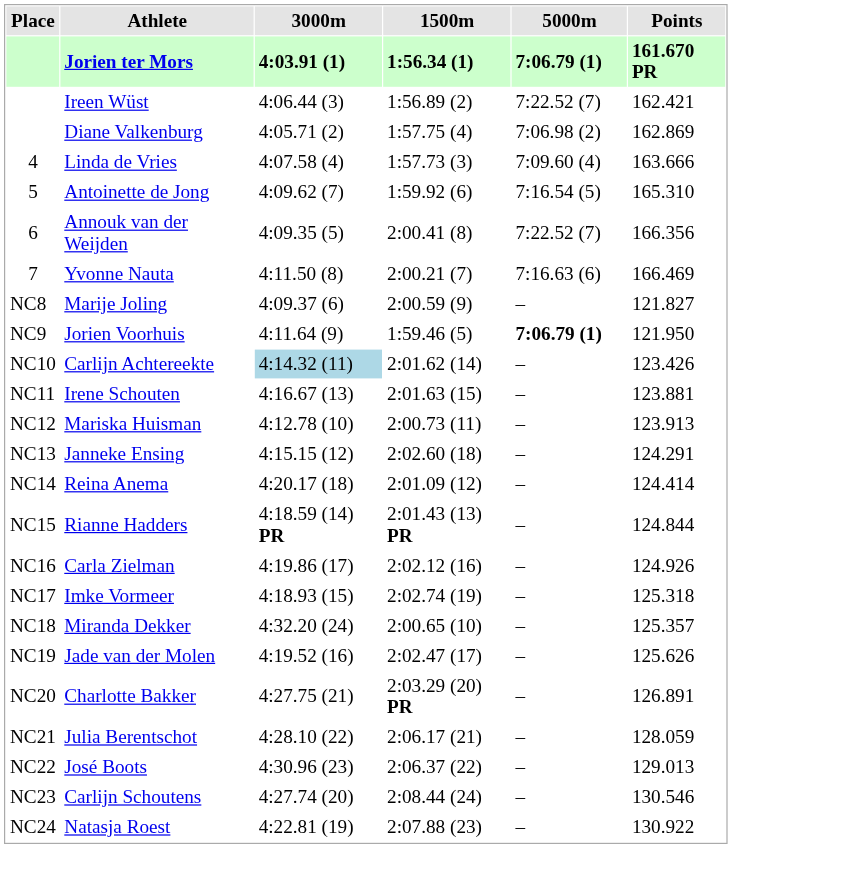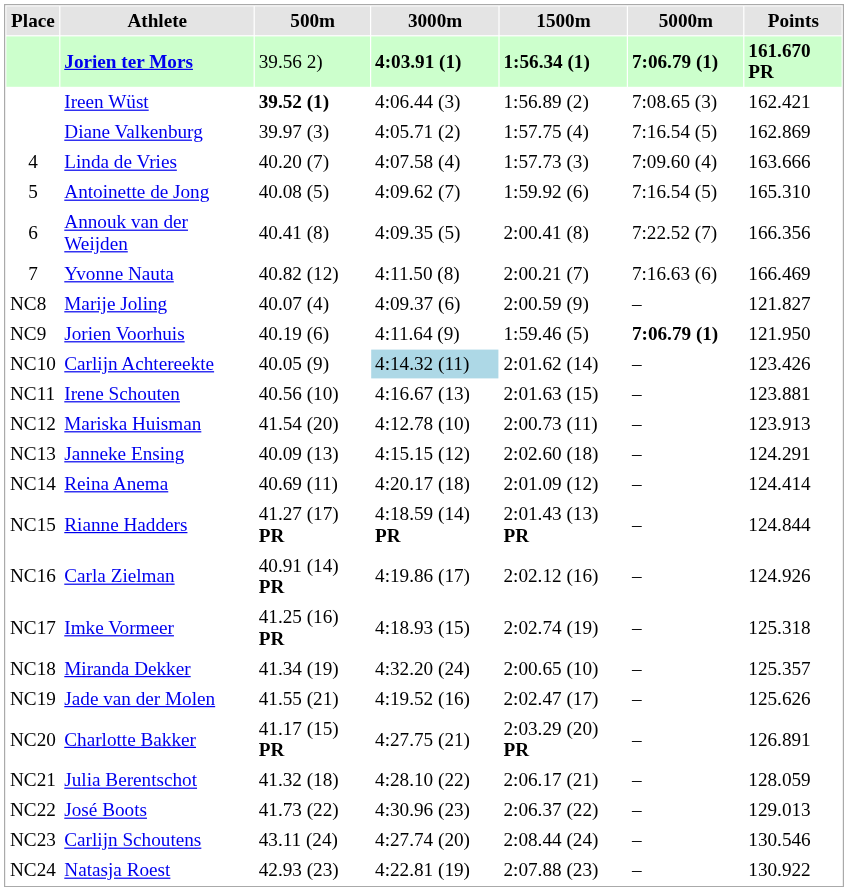+ column: (313, 20)
(558, 102) 7:22.52 (7) -> (675, 102) 7:08.65 (3)
(558, 132) 7:06.98 (2) -> (675, 132) 7:16.54 (5)
